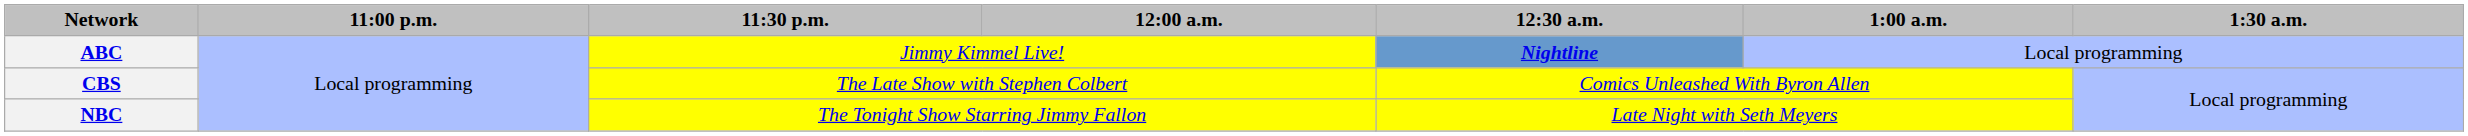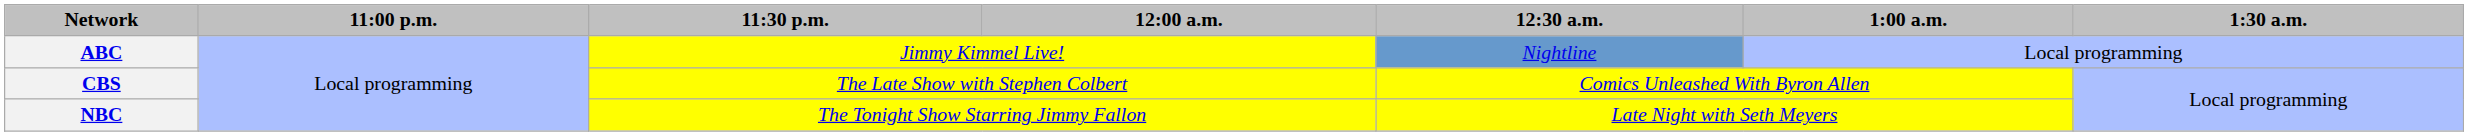(1559, 51) bold -> (1560, 51) normal
